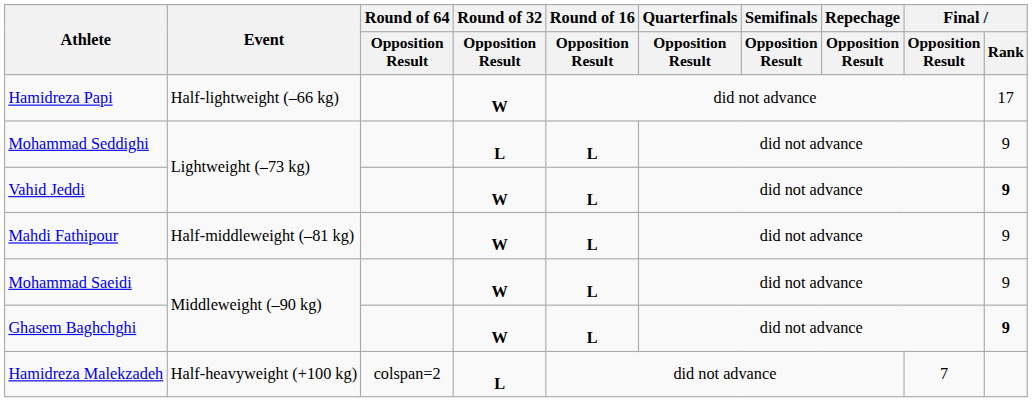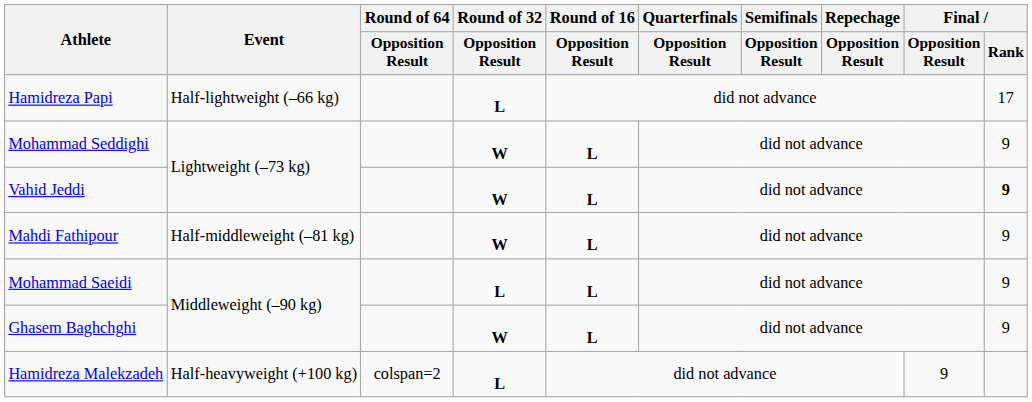(500, 107) W -> (500, 107) L
(500, 153) L -> (500, 153) W
(500, 292) W -> (500, 292) L
(1006, 328) bold -> (1006, 328) normal
(944, 374) 7 -> (944, 374) 9
